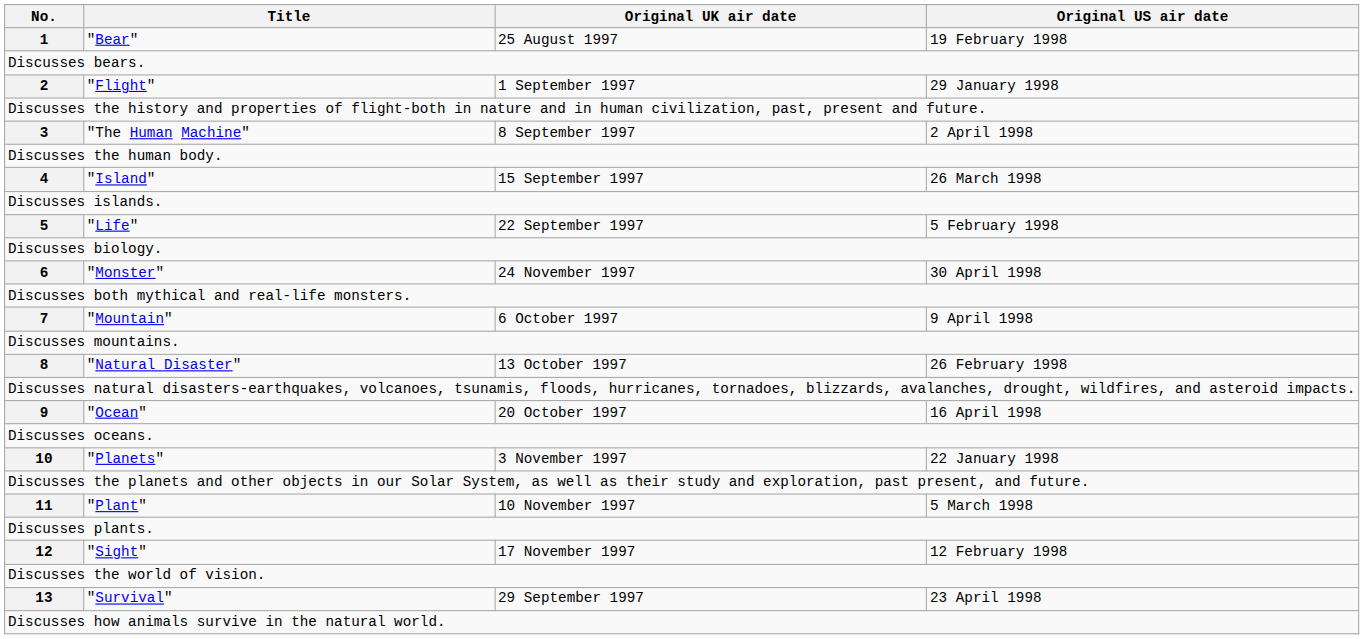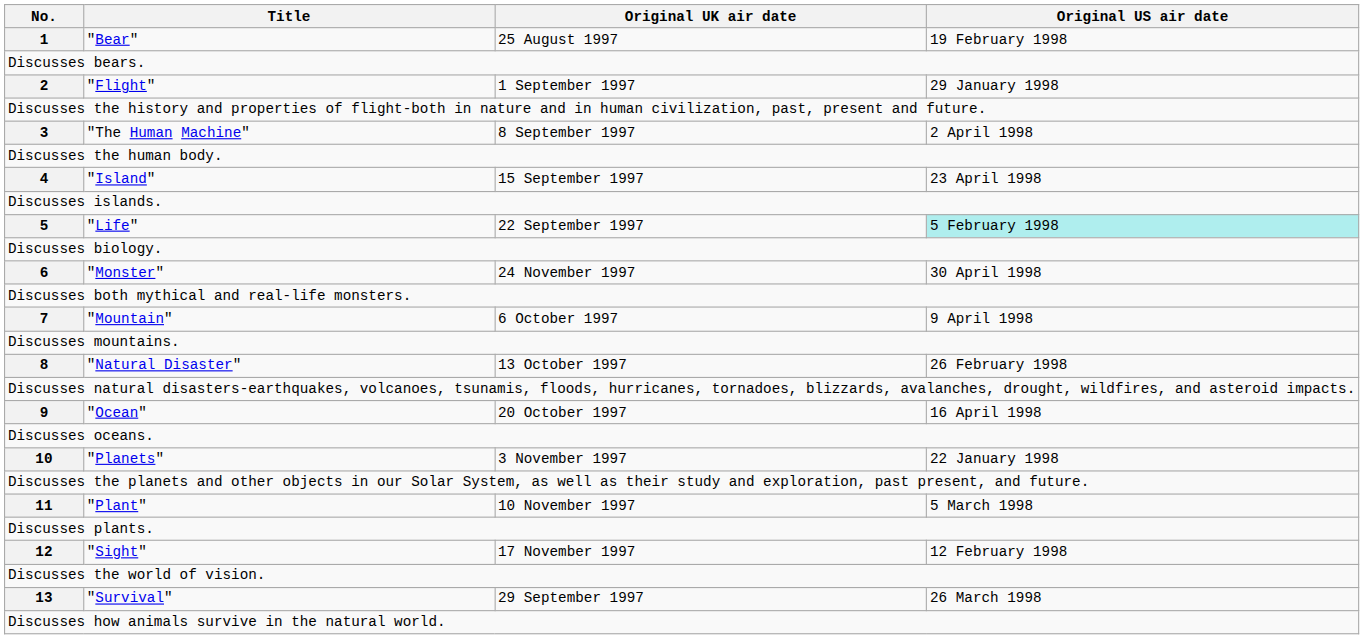(986, 179) 26 March 1998 -> (986, 179) 23 April 1998
(994, 226) no background -> (994, 226) paleturquoise background
(986, 599) 23 April 1998 -> (986, 599) 26 March 1998
